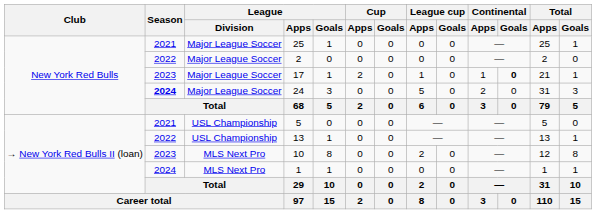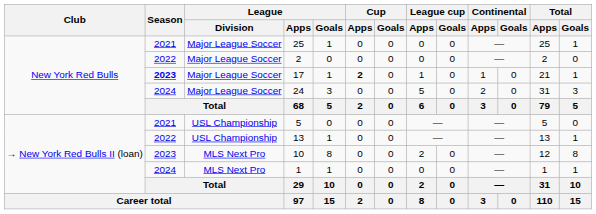(165, 75) normal -> (165, 75) bold
(360, 75) normal -> (360, 75) bold
(514, 75) bold -> (514, 75) normal
(165, 91) bold -> (165, 91) normal
